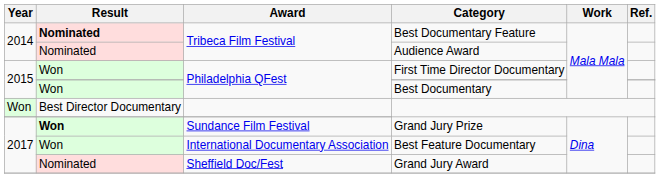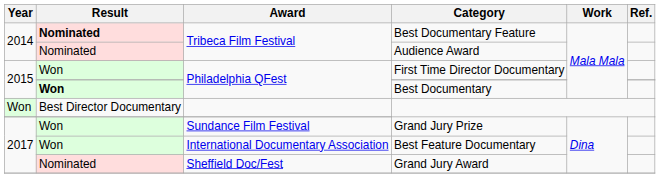(51, 88) normal -> (52, 88) bold
(52, 126) bold -> (51, 126) normal
